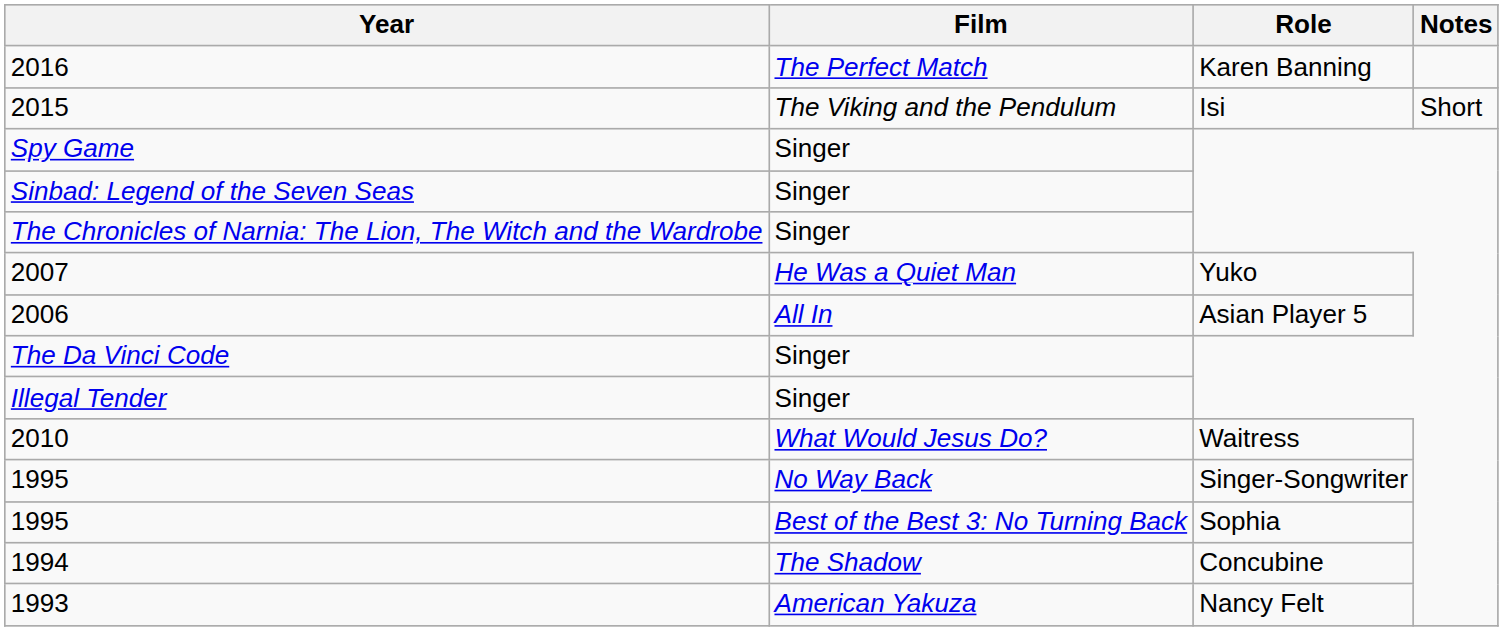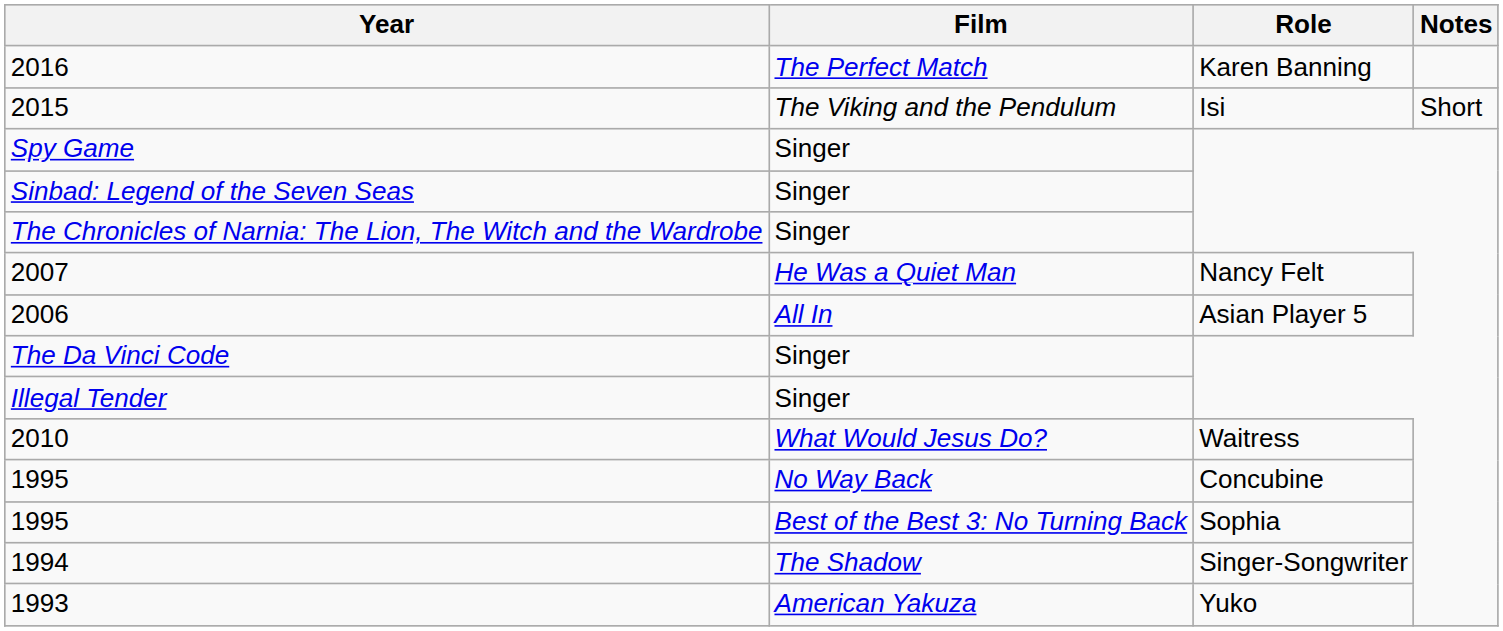(1228, 273) Yuko -> (1261, 273) Nancy Felt
(1304, 480) Singer-Songwriter -> (1262, 480) Concubine
(1262, 562) Concubine -> (1304, 562) Singer-Songwriter
(1261, 604) Nancy Felt -> (1228, 604) Yuko
